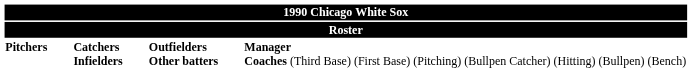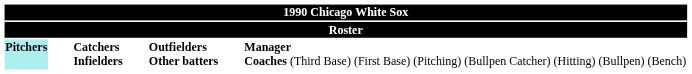(26, 47) no background -> (26, 47) paleturquoise background
